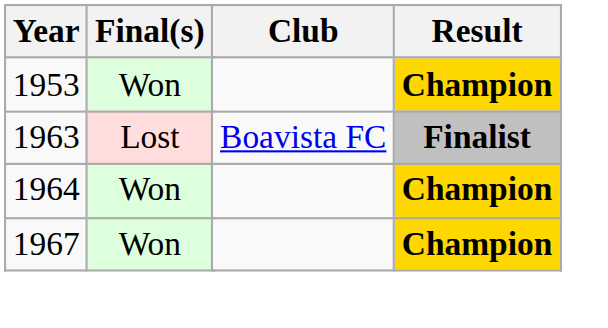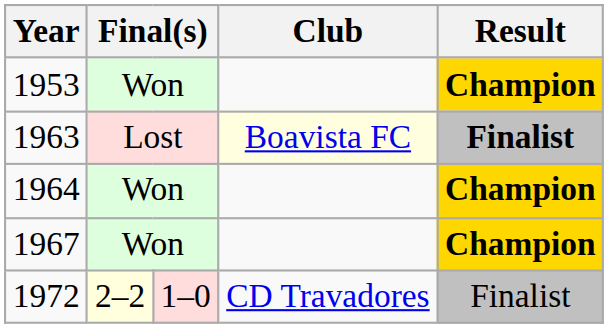(303, 137) no background -> (328, 137) lightyellow background
+ row: (46, 296)
